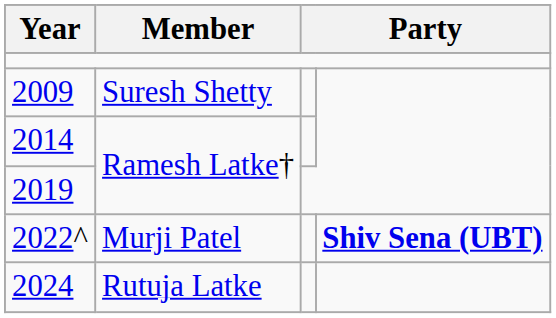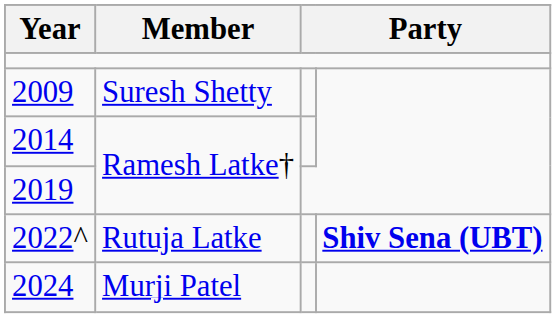(172, 237) Murji Patel -> (182, 237) Rutuja Latke
(182, 286) Rutuja Latke -> (172, 286) Murji Patel
